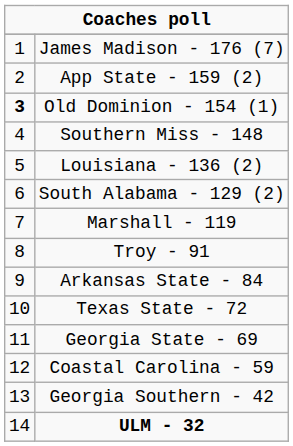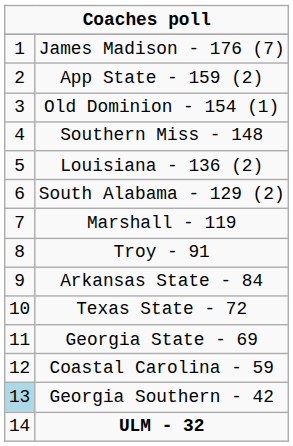(20, 107) bold -> (20, 107) normal
(20, 397) no background -> (20, 397) lightblue background
